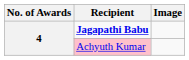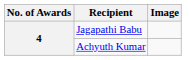(112, 30) bold -> (109, 30) normal
(111, 47) pink background -> (111, 47) no background
